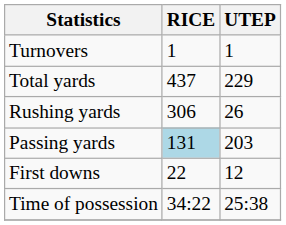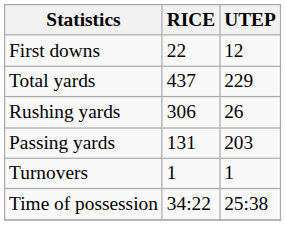rows swapped: (55, 173) <-> (49, 50)
(181, 142) lightblue background -> (181, 142) no background
